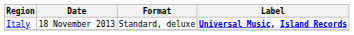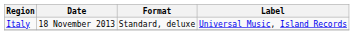(273, 24) bold -> (273, 24) normal
